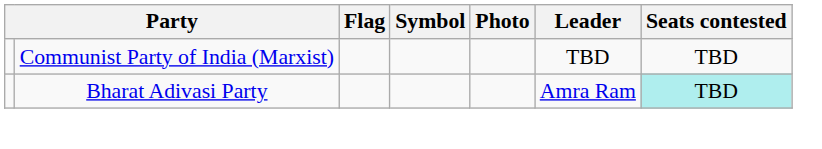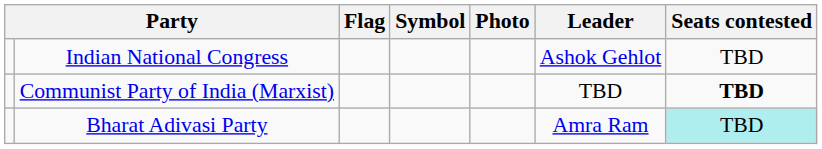+ row: (177, 56)
(716, 56) normal -> (742, 90) bold
